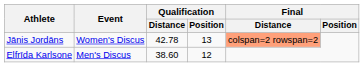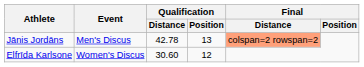(110, 40) Women's Discus -> (104, 40) Men's Discus
(104, 55) Men's Discus -> (110, 55) Women's Discus
(167, 55) 38.60 -> (167, 55) 30.60
